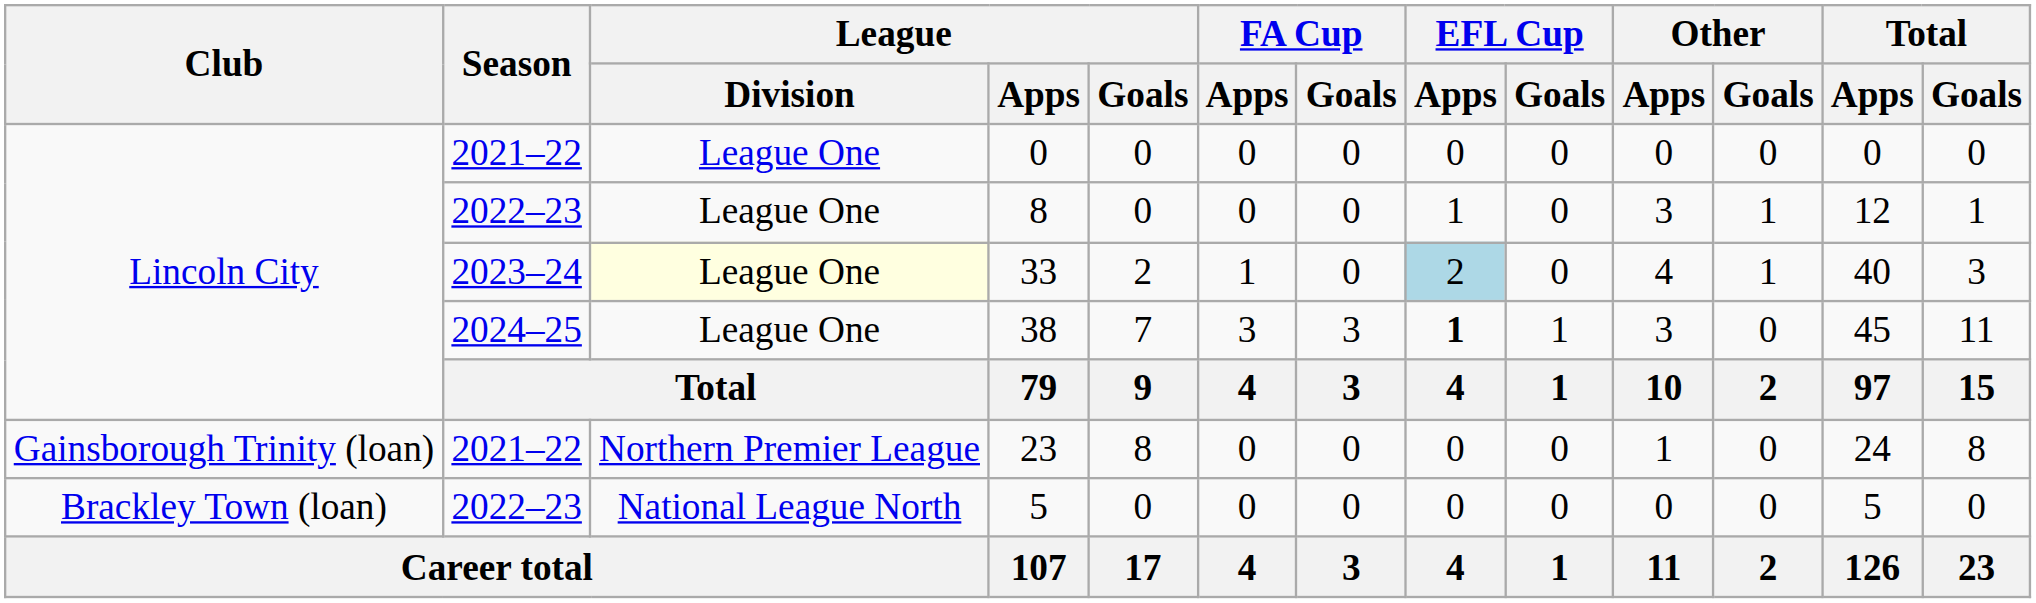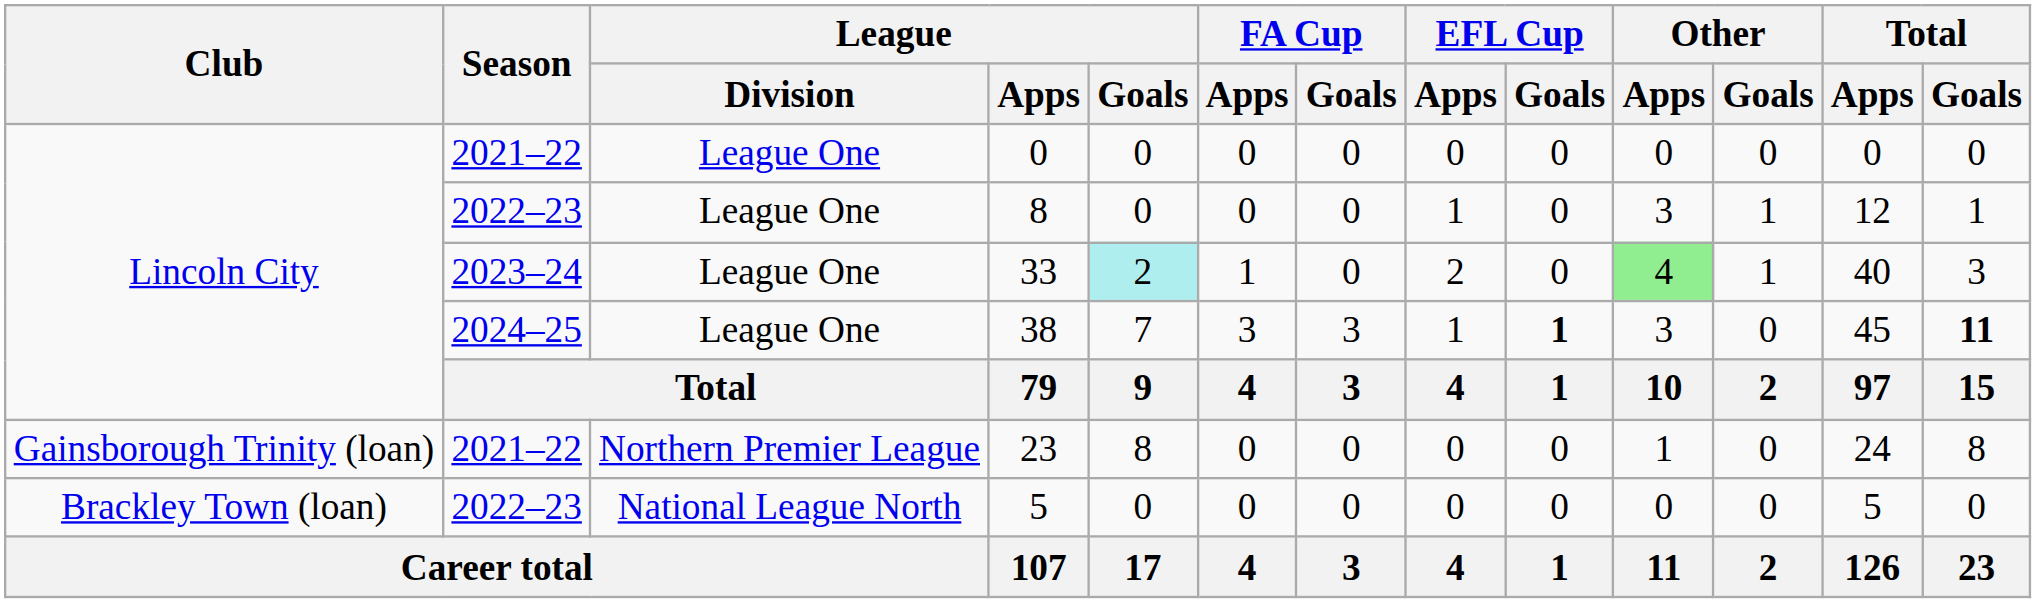(790, 270) lightyellow background -> (790, 270) no background
(1143, 270) no background -> (1143, 270) paleturquoise background
(1455, 270) lightblue background -> (1455, 270) no background
(1664, 270) no background -> (1664, 270) lightgreen background
(1455, 329) bold -> (1455, 329) normal
(1560, 329) normal -> (1560, 329) bold
(1977, 329) normal -> (1977, 329) bold
